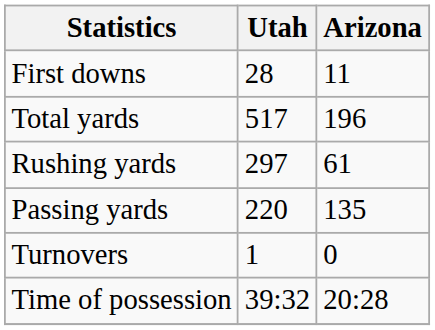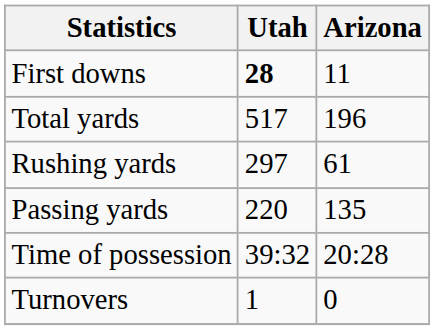(259, 73) normal -> (259, 73) bold
rows swapped: (70, 254) <-> (122, 300)
